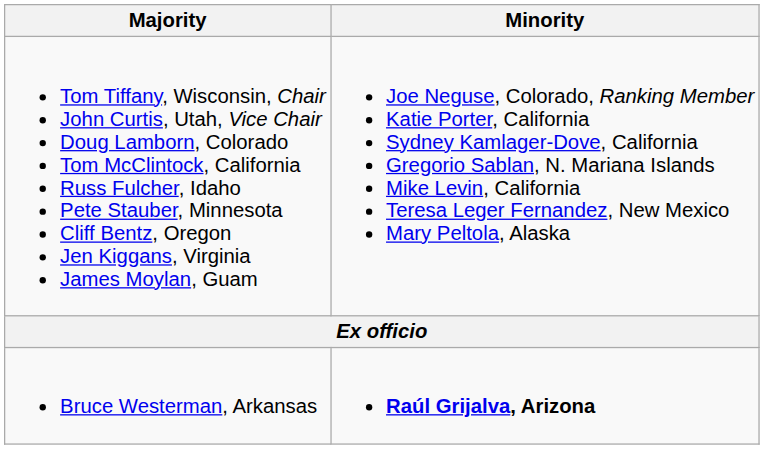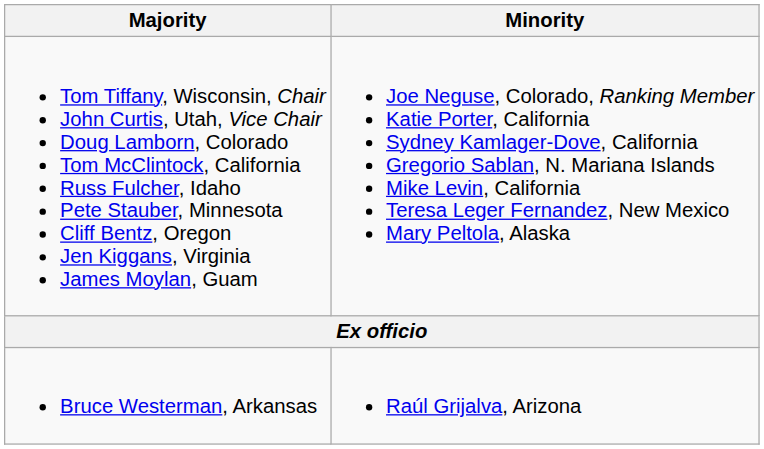(545, 407) bold -> (545, 407) normal
